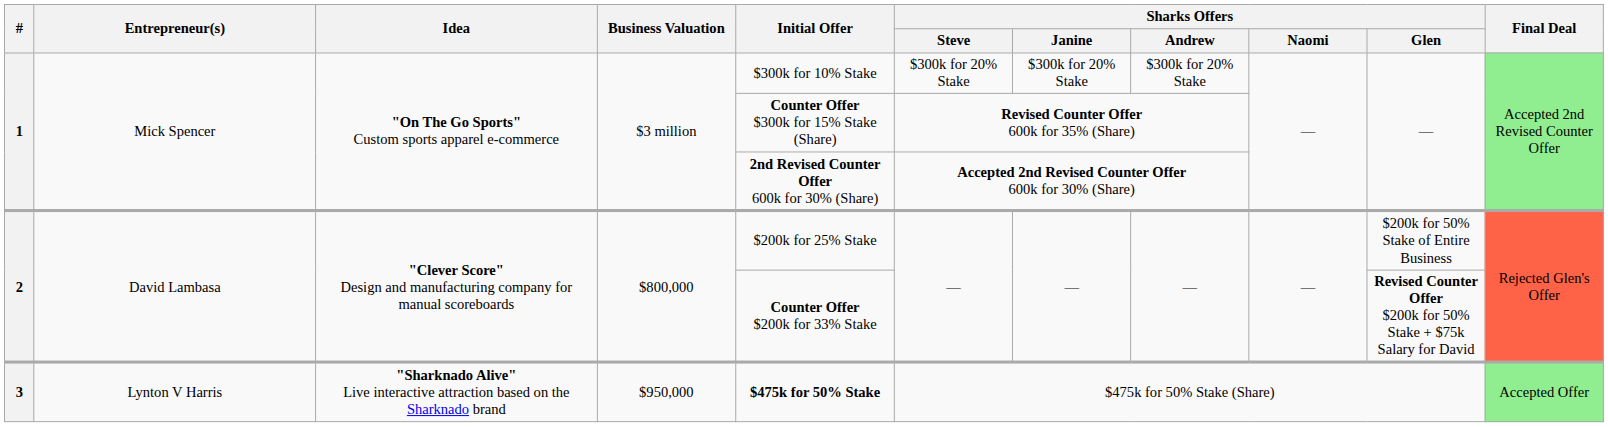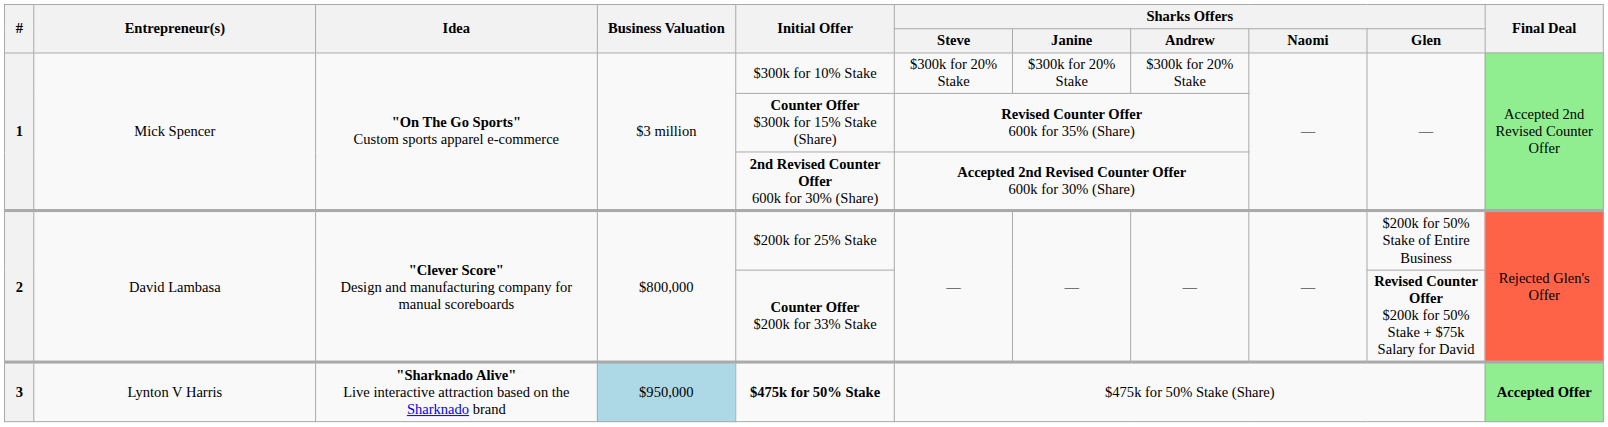(666, 392) no background -> (666, 392) lightblue background
(1544, 392) normal -> (1544, 392) bold
